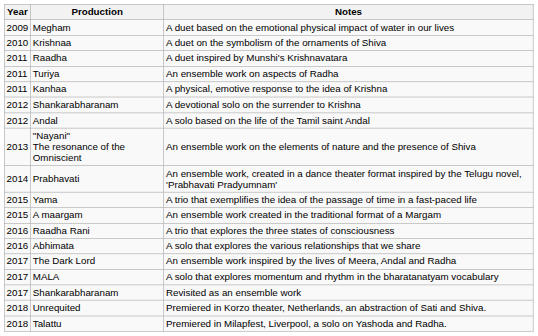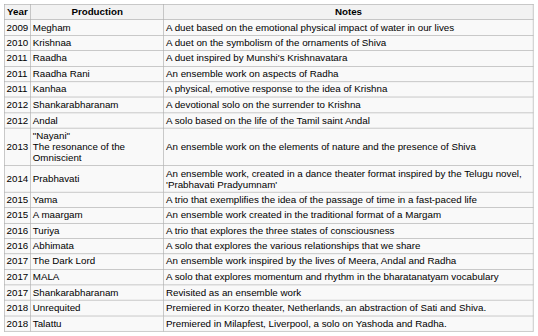(46, 74) Turiya -> (61, 74) Raadha Rani
(61, 230) Raadha Rani -> (46, 230) Turiya
